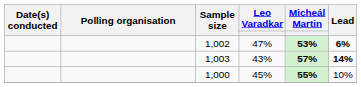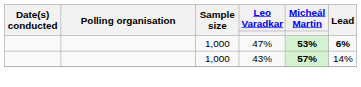(217, 44) 1,002 -> (217, 44) 1,000
(217, 59) 1,003 -> (217, 59) 1,000
(343, 59) bold -> (343, 59) normal
- row: (262, 75)
